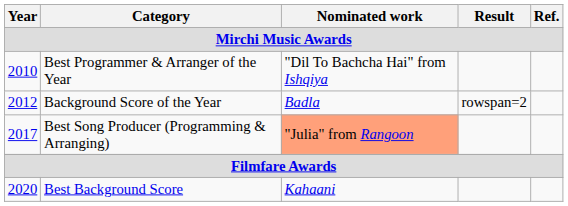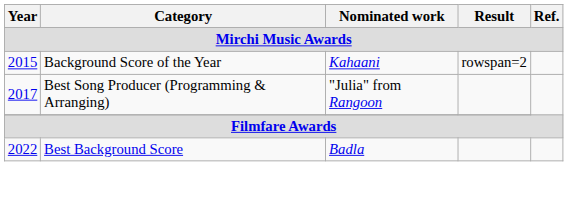- row: (150, 71)
(23, 102) 2012 -> (23, 62) 2015
(302, 102) Badla -> (354, 62) Kahaani
(349, 134) lightsalmon background -> (365, 94) no background
(23, 189) 2020 -> (23, 149) 2022
(310, 189) Kahaani -> (347, 149) Badla
